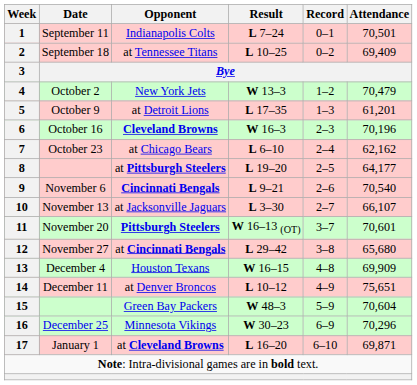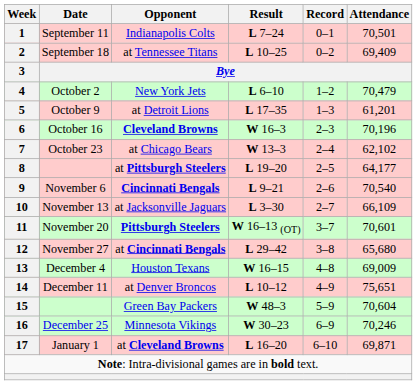(266, 91) W 13–3 -> (266, 91) L 6–10
(266, 149) L 6–10 -> (266, 149) W 13–3
(379, 149) 62,162 -> (379, 149) 62,102
(379, 206) 66,107 -> (379, 206) 66,109
(379, 268) 69,909 -> (379, 268) 69,009
(379, 325) 70,296 -> (379, 325) 70,246
